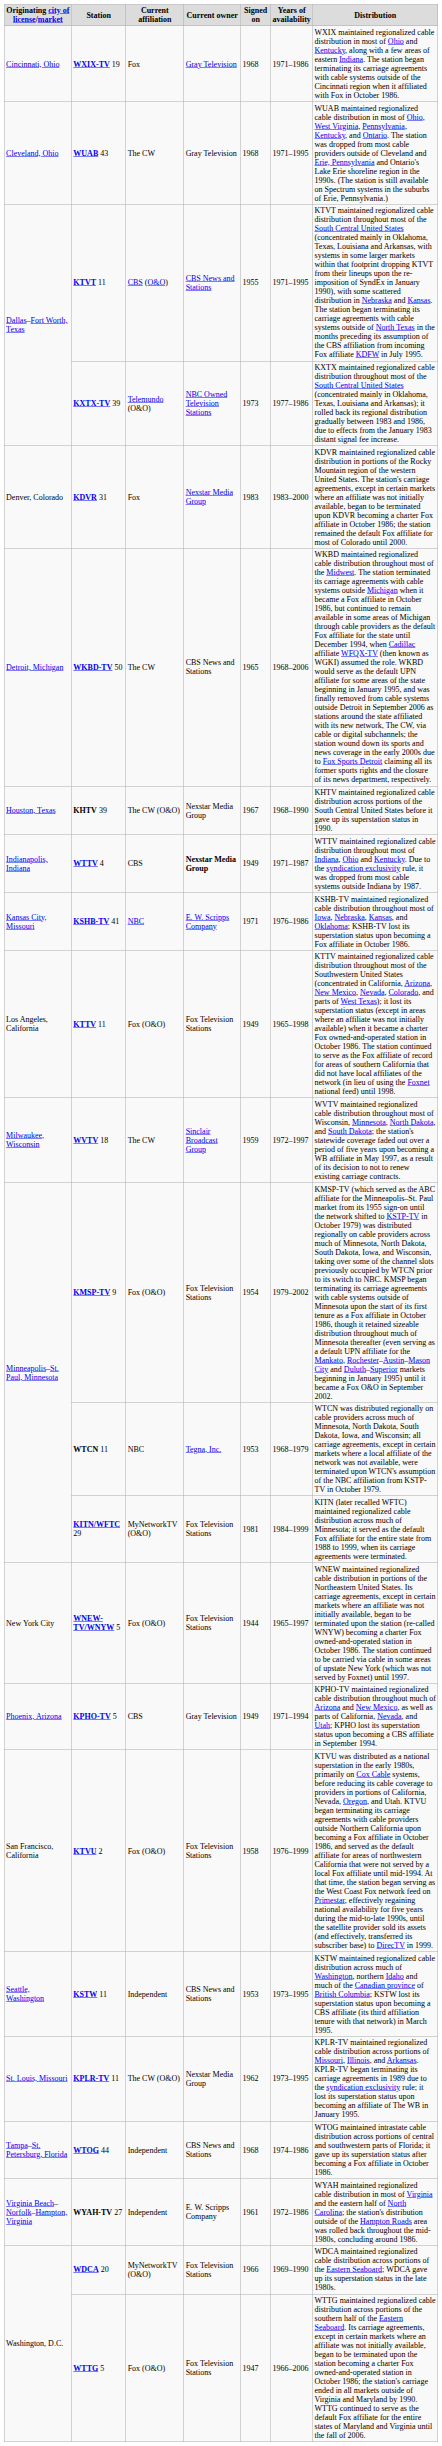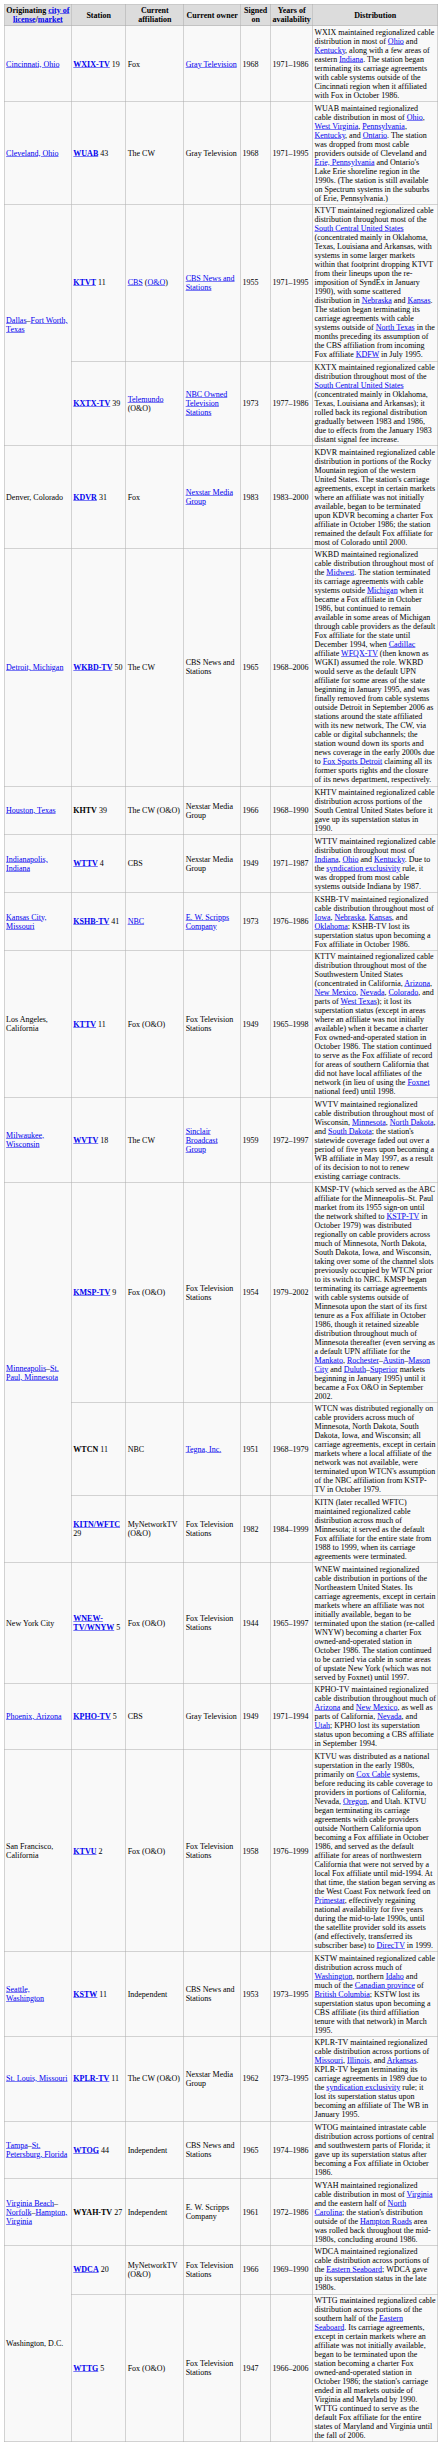(250, 810) 1967 -> (250, 810) 1966
(211, 863) bold -> (209, 863) normal
(250, 921) 1971 -> (250, 921) 1973
(250, 1449) 1953 -> (250, 1449) 1951
(250, 1529) 1981 -> (250, 1529) 1982
(250, 2150) 1968 -> (250, 2150) 1965
